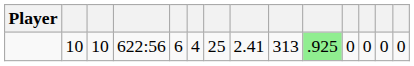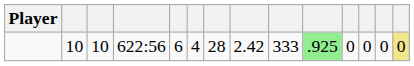(217, 46) 25 -> (217, 46) 28
(249, 46) 2.41 -> (249, 46) 2.42
(286, 46) 313 -> (286, 46) 333
(401, 46) no background -> (401, 46) khaki background
